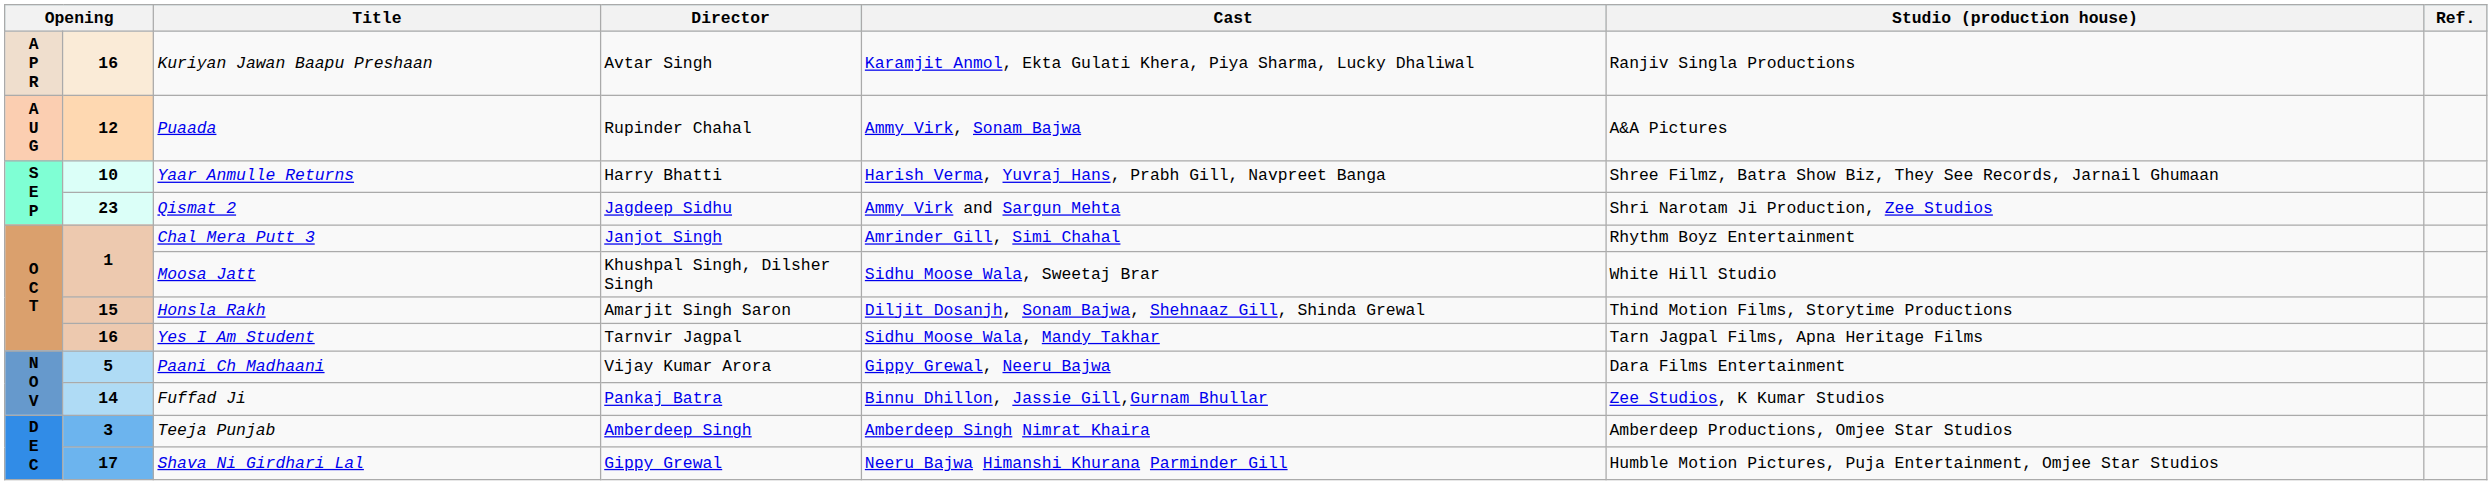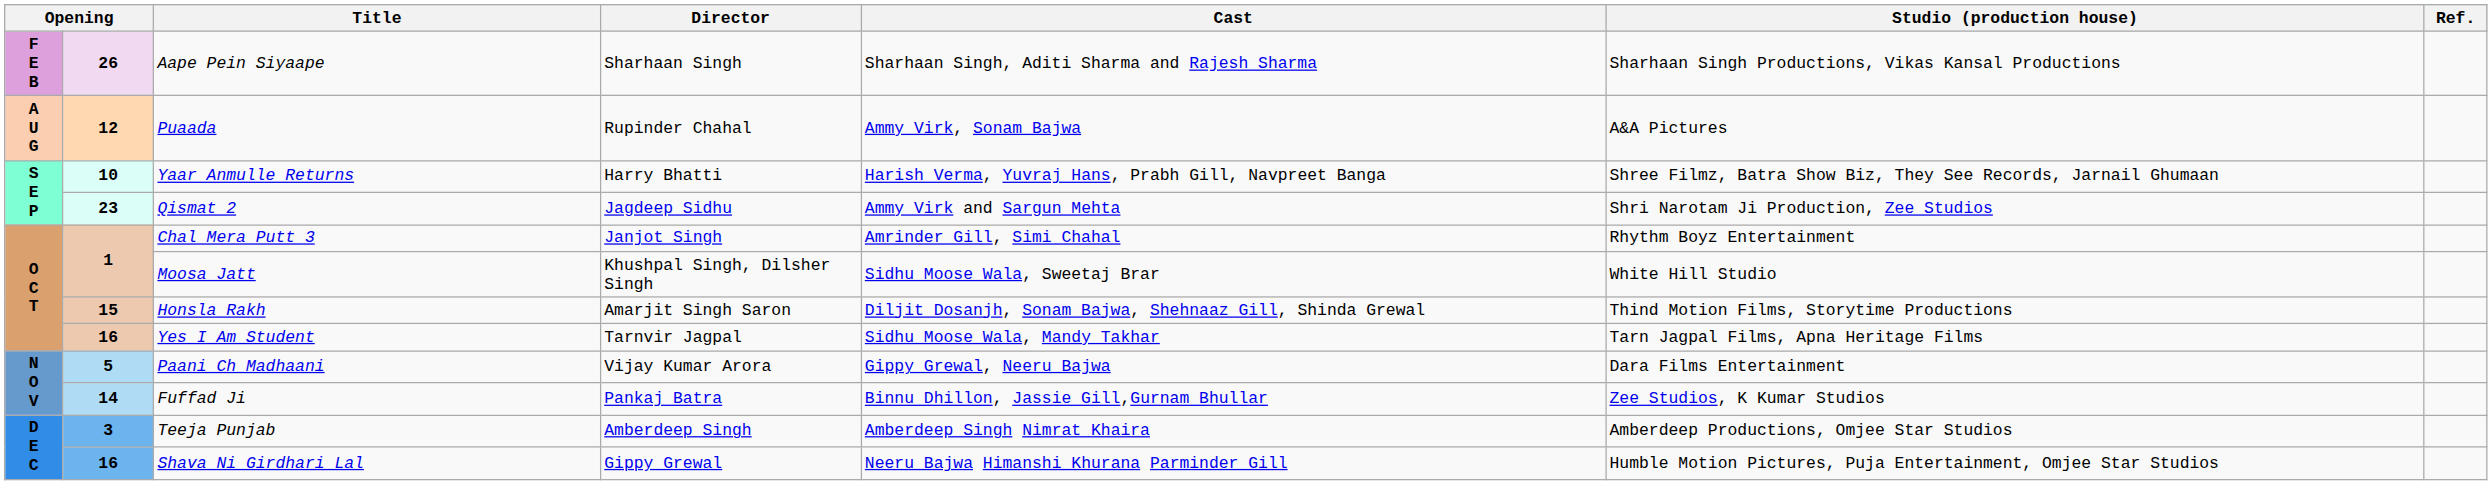+ row: (241, 64)
- row: (295, 64)
(108, 463) 17 -> (108, 463) 16
